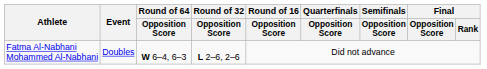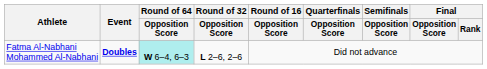(118, 53) normal -> (120, 53) bold
(164, 58) no background -> (166, 58) paleturquoise background
